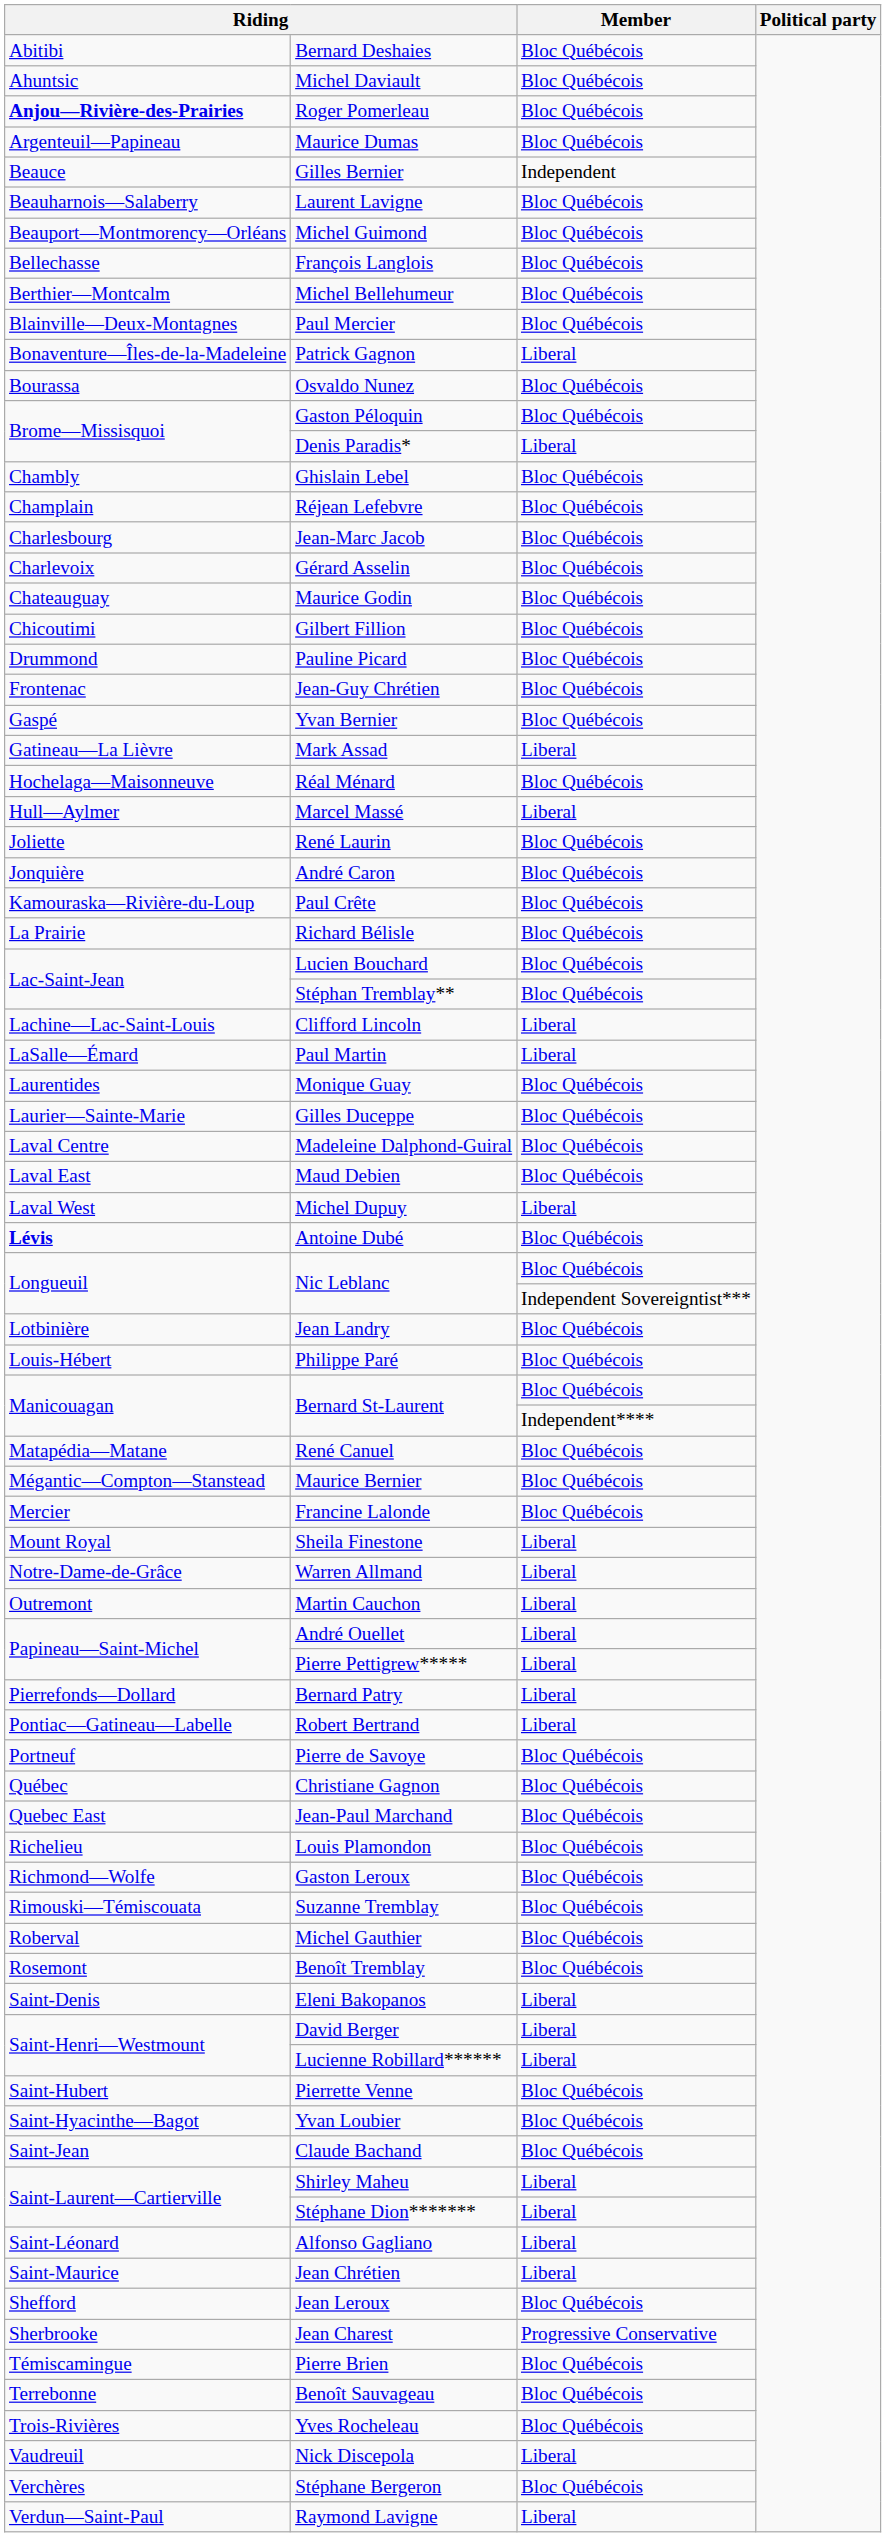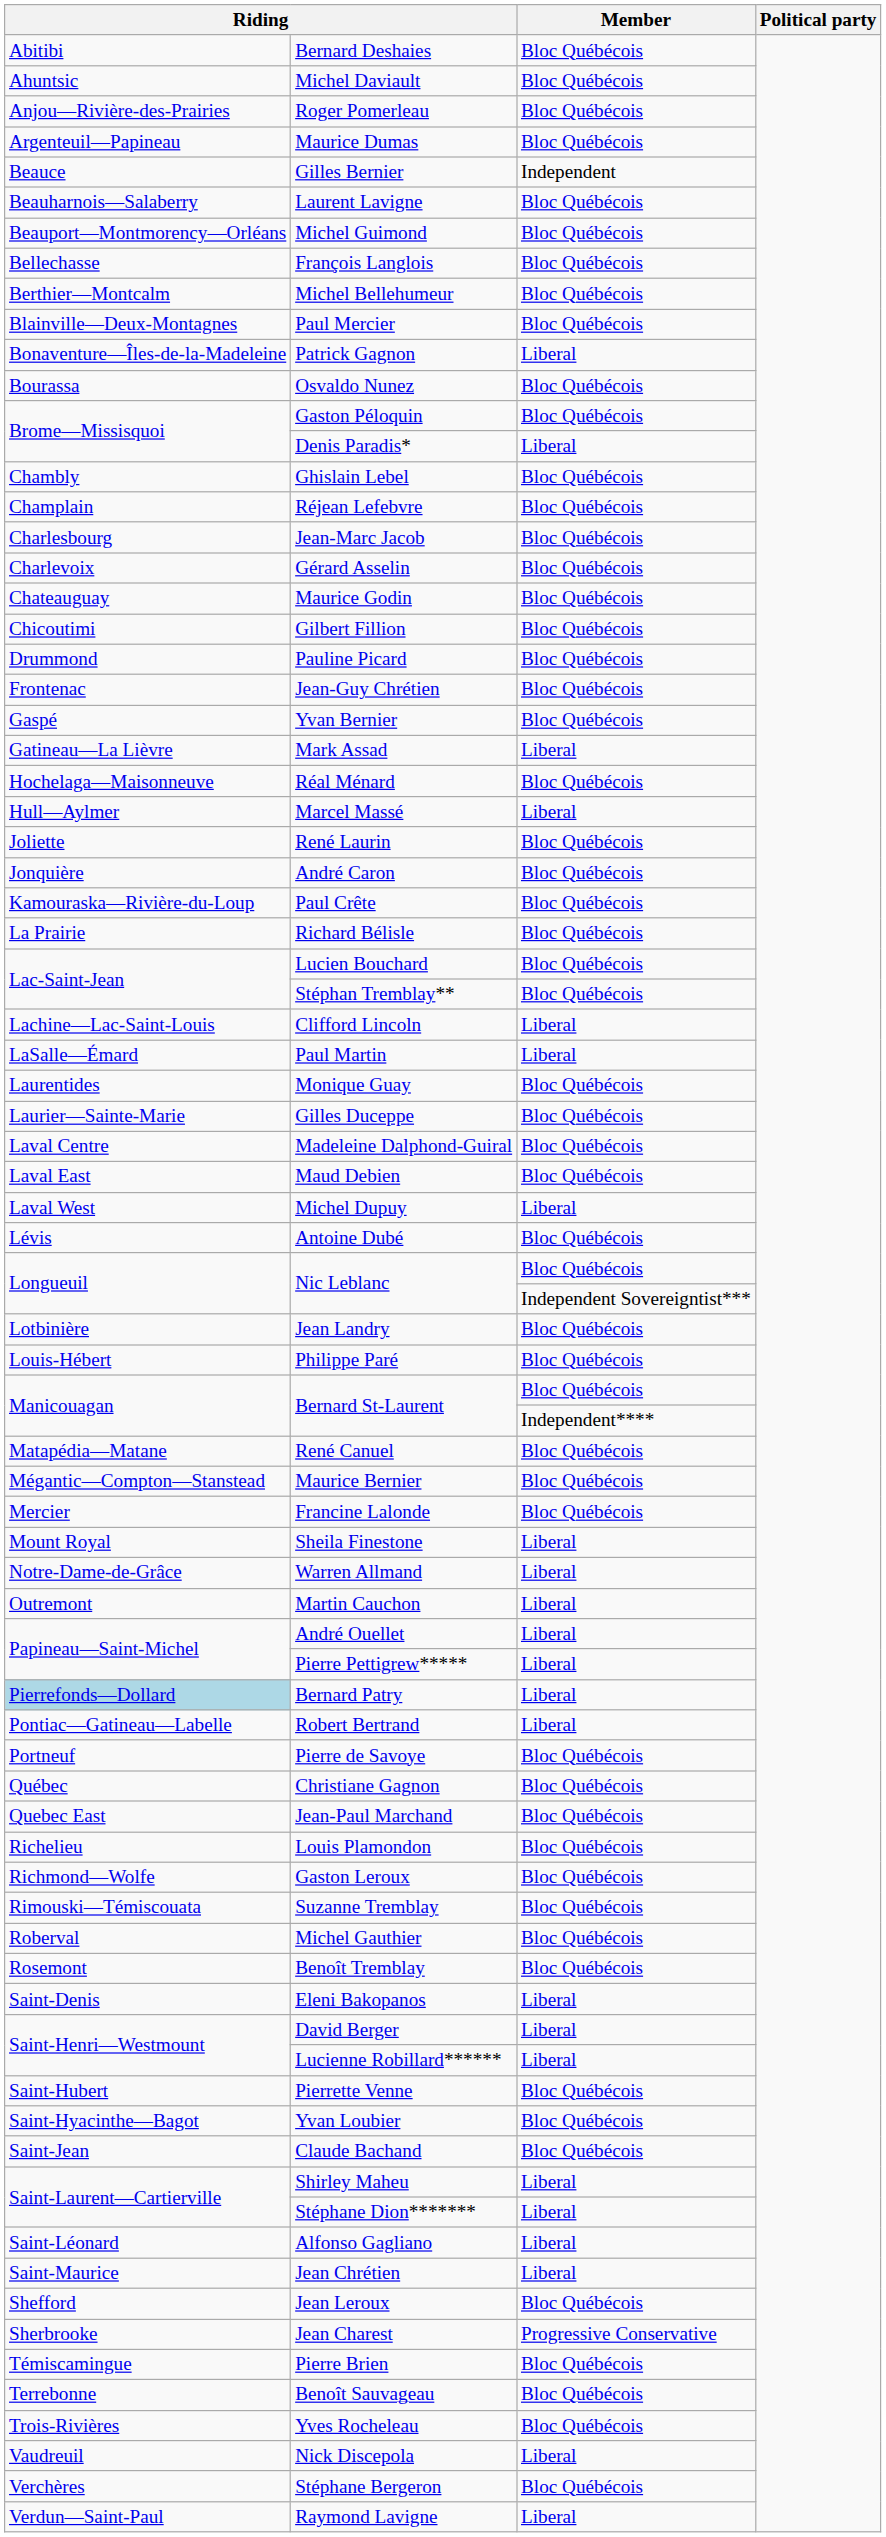(126, 111) bold -> (119, 111) normal
(31, 1237) bold -> (30, 1237) normal
(92, 1694) no background -> (92, 1694) lightblue background
